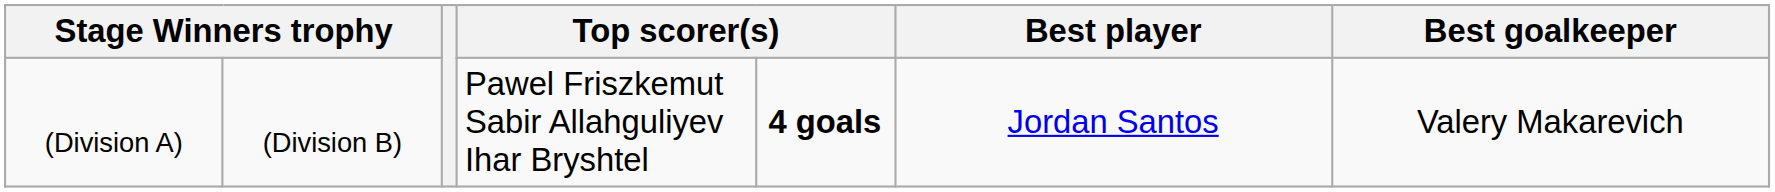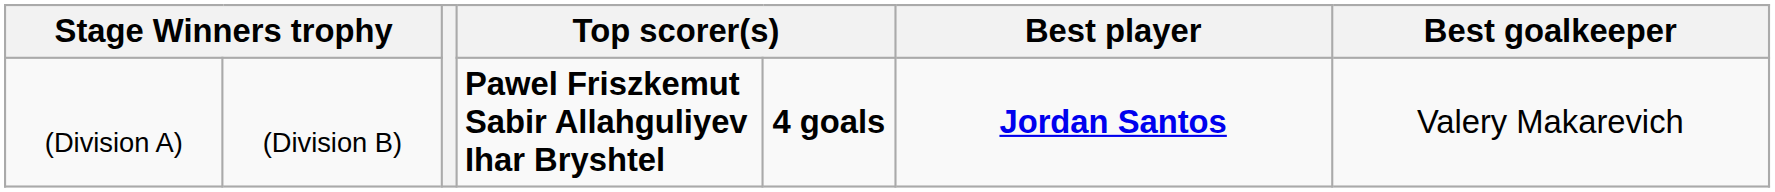(594, 121) normal -> (606, 121) bold
(1113, 121) normal -> (1113, 121) bold
